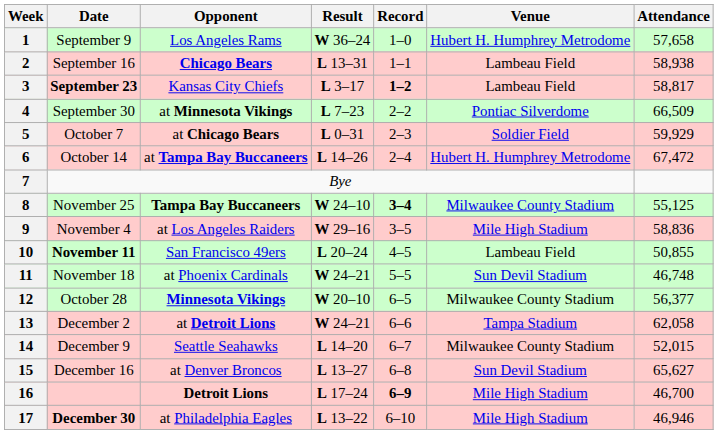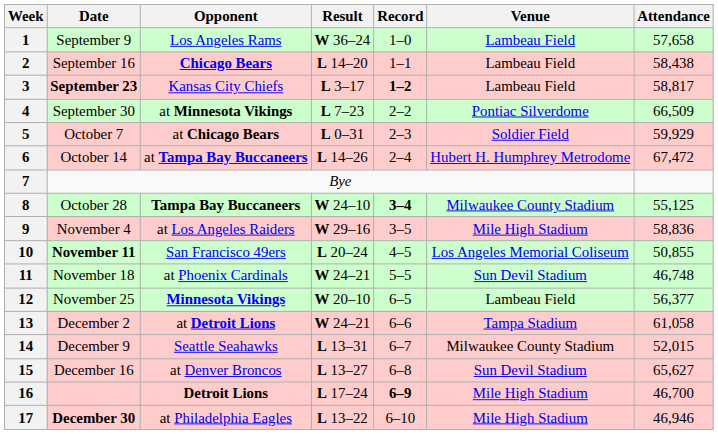(530, 39) Hubert H. Humphrey Metrodome -> (530, 39) Lambeau Field
(342, 63) L 13–31 -> (342, 63) L 14–20
(674, 63) 58,938 -> (674, 63) 58,438
(94, 205) November 25 -> (94, 205) October 28
(530, 252) Lambeau Field -> (530, 252) Los Angeles Memorial Coliseum
(94, 299) October 28 -> (94, 299) November 25
(530, 299) Milwaukee County Stadium -> (530, 299) Lambeau Field
(674, 323) 62,058 -> (674, 323) 61,058
(342, 346) L 14–20 -> (342, 346) L 13–31
